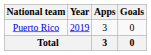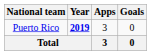(80, 27) normal -> (80, 27) bold
